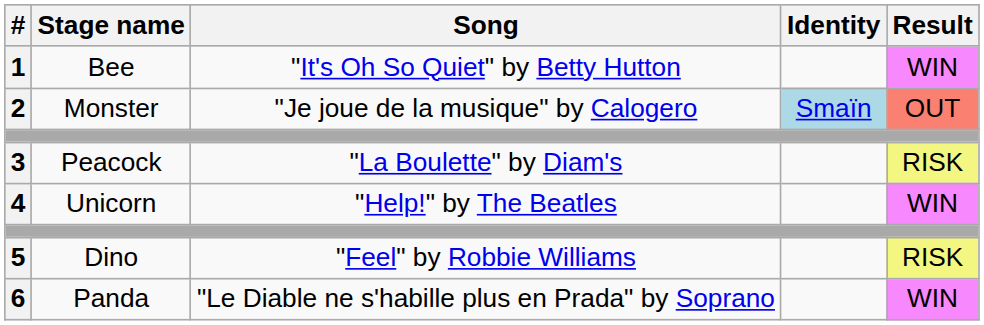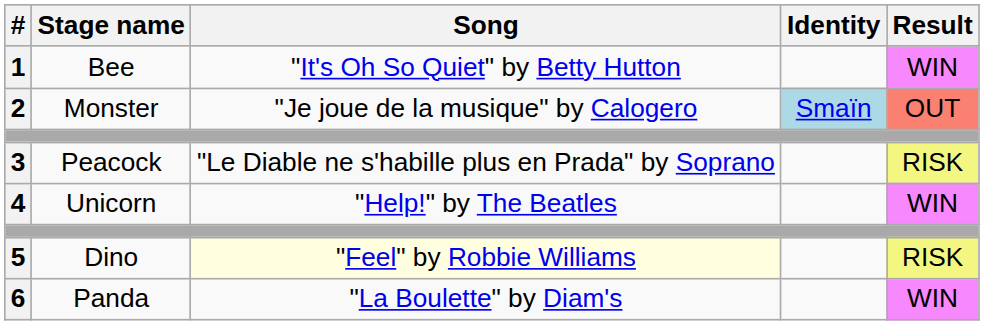(486, 162) "La Boulette" by Diam's -> (486, 162) "Le Diable ne s'habille plus en Prada" by Soprano
(486, 257) no background -> (486, 257) lightyellow background
(486, 299) "Le Diable ne s'habille plus en Prada" by Soprano -> (486, 299) "La Boulette" by Diam's
